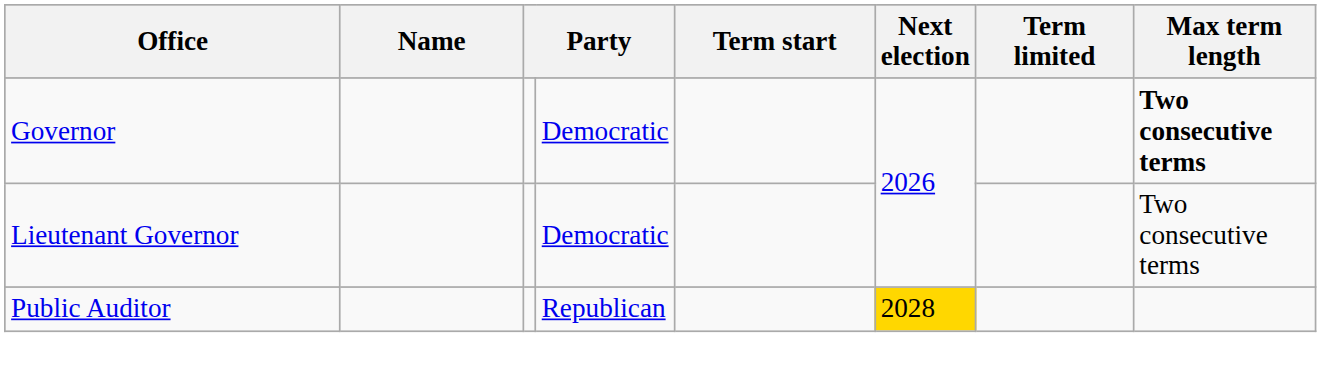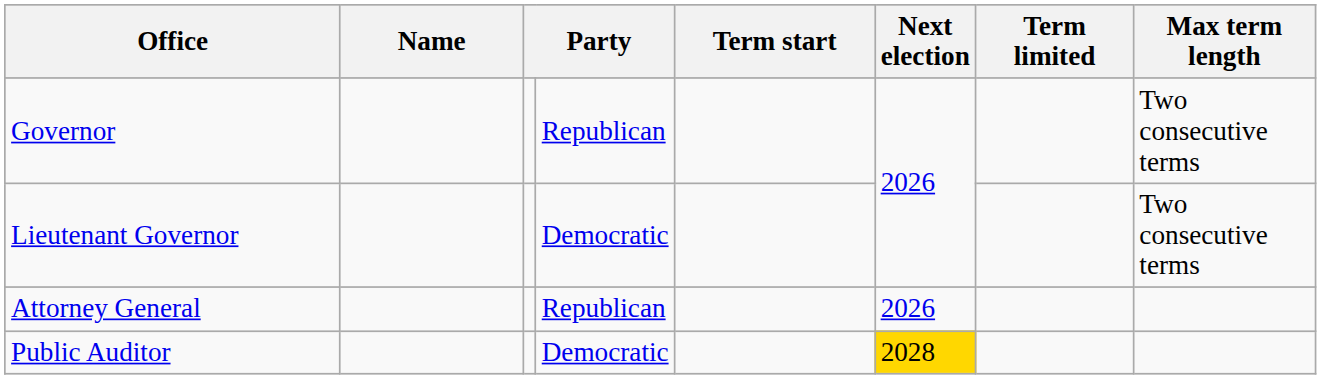(605, 130) Democratic -> (604, 130) Republican
(1206, 130) bold -> (1204, 130) normal
+ row: (106, 308)
(604, 308) Republican -> (605, 351) Democratic
